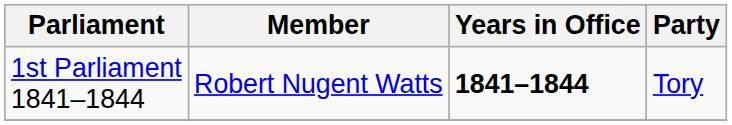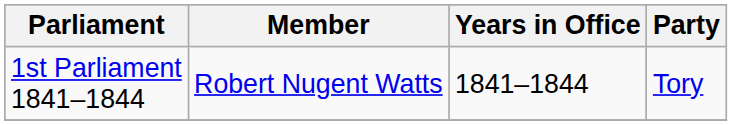(522, 83) bold -> (522, 83) normal
